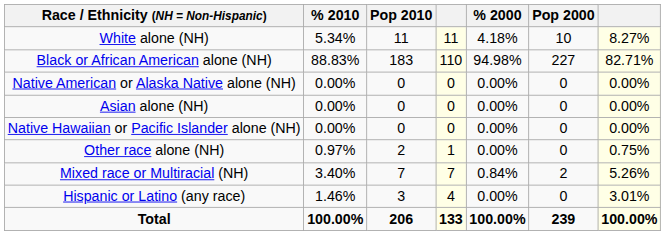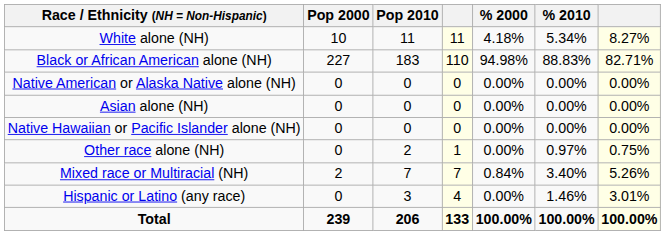columns swapped: (563, 15) <-> (335, 15)
